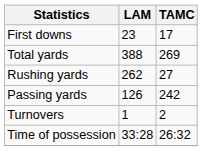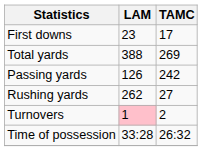rows swapped: (48, 75) <-> (47, 95)
(125, 115) no background -> (125, 115) pink background
